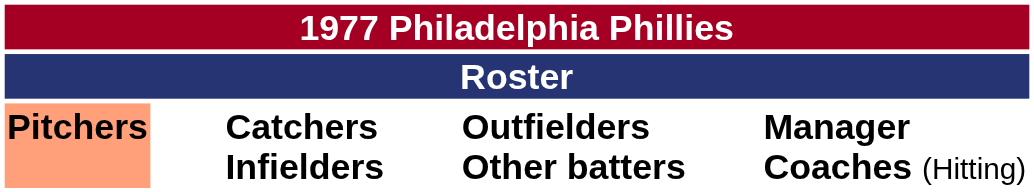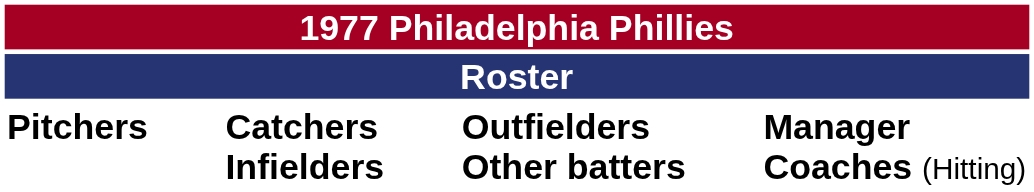(77, 126) lightsalmon background -> (77, 126) no background
